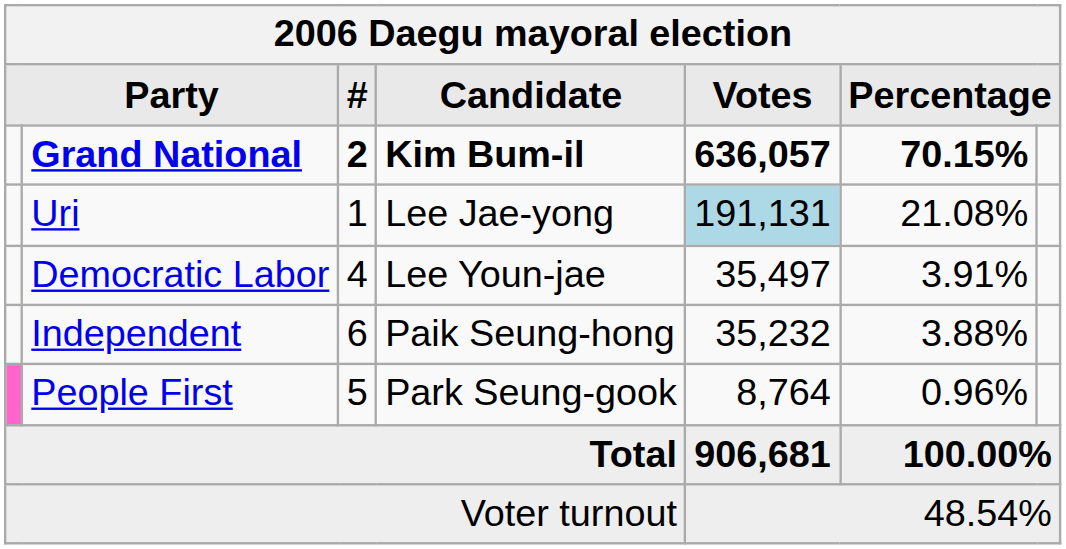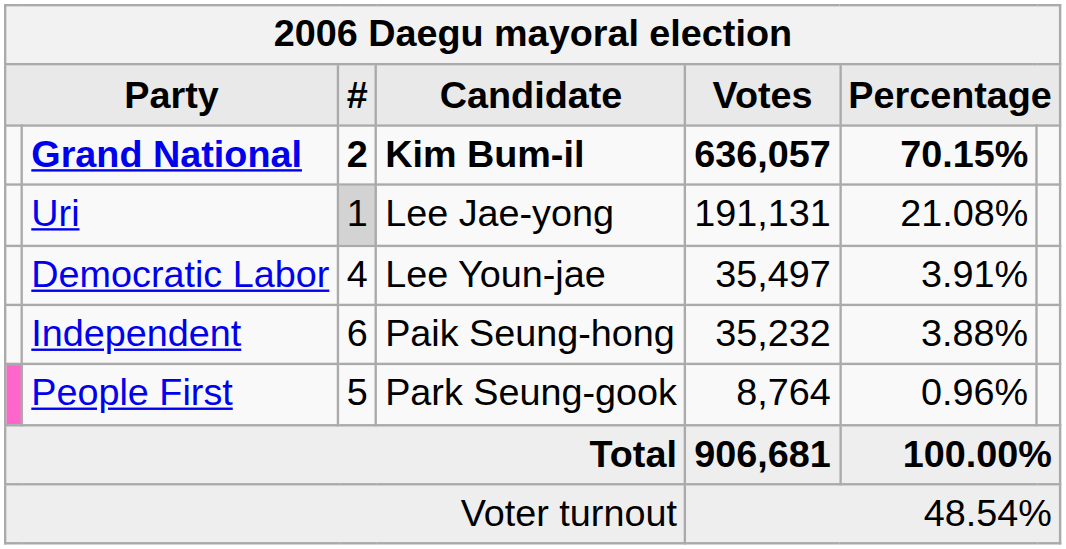(357, 214) no background -> (357, 214) lightgrey background
(763, 214) lightblue background -> (763, 214) no background
